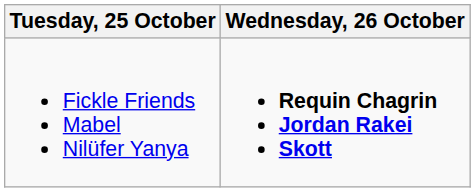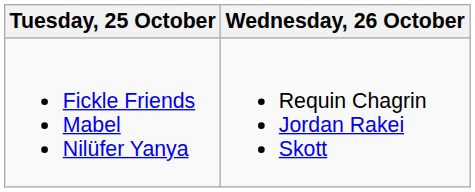(345, 124) bold -> (345, 124) normal
